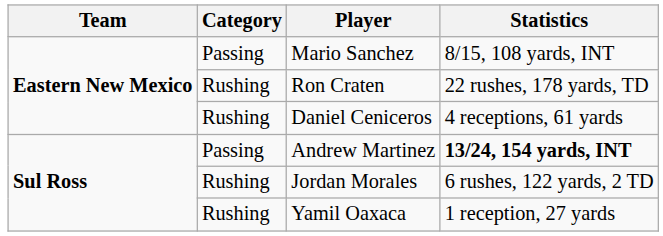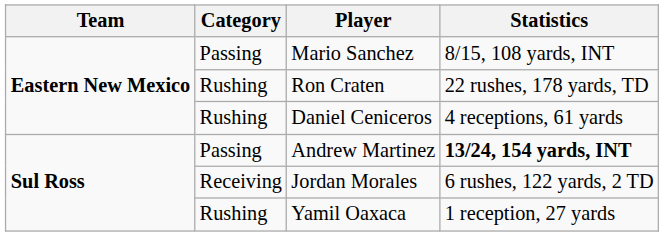(236, 182) Rushing -> (241, 182) Receiving
